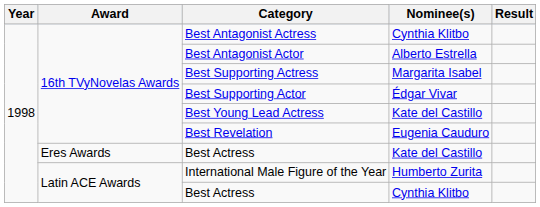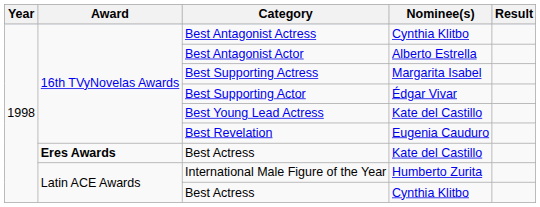(76, 152) normal -> (78, 152) bold
